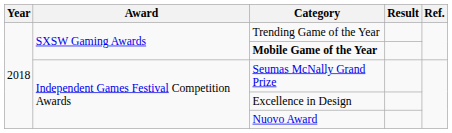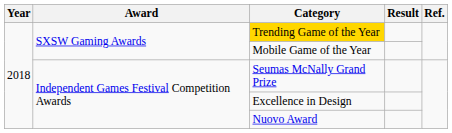(316, 32) no background -> (316, 32) gold background
(315, 50) bold -> (312, 50) normal
